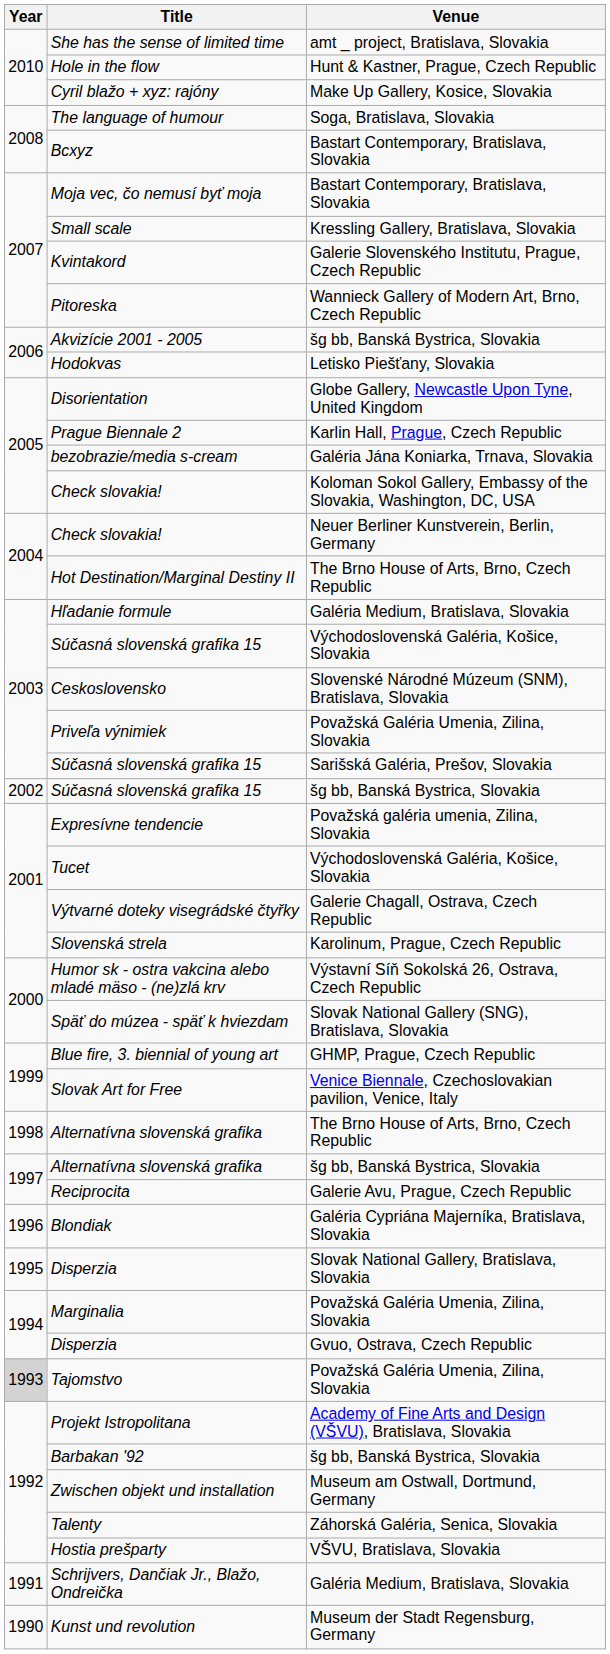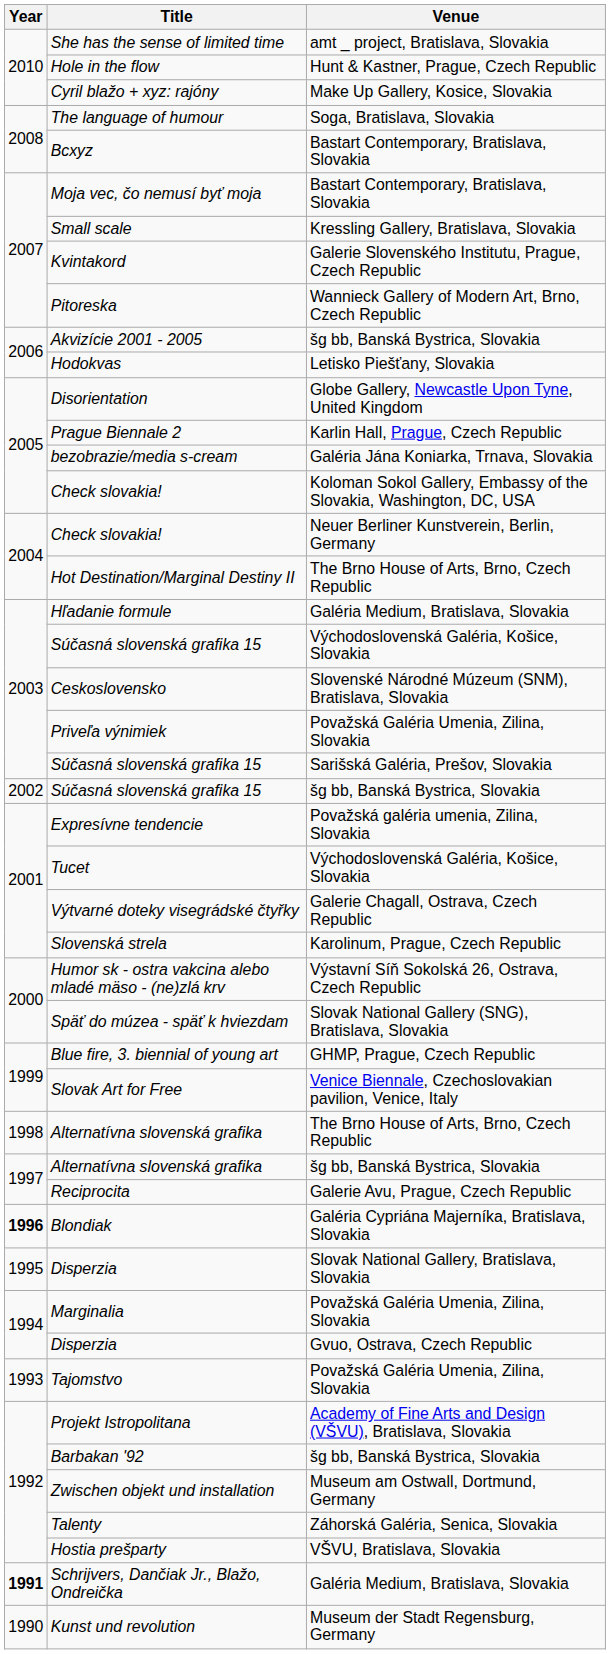(26, 1225) normal -> (26, 1225) bold
(26, 1379) lightgrey background -> (26, 1379) no background
(26, 1584) normal -> (26, 1584) bold
